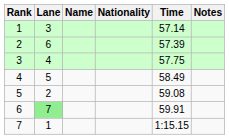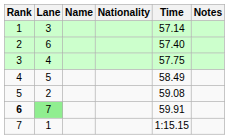(172, 45) 57.39 -> (172, 45) 57.40
(19, 110) normal -> (19, 110) bold
